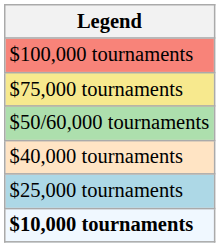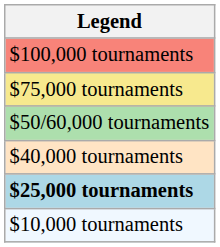(96, 190) normal -> (101, 190) bold
(101, 224) bold -> (96, 224) normal
